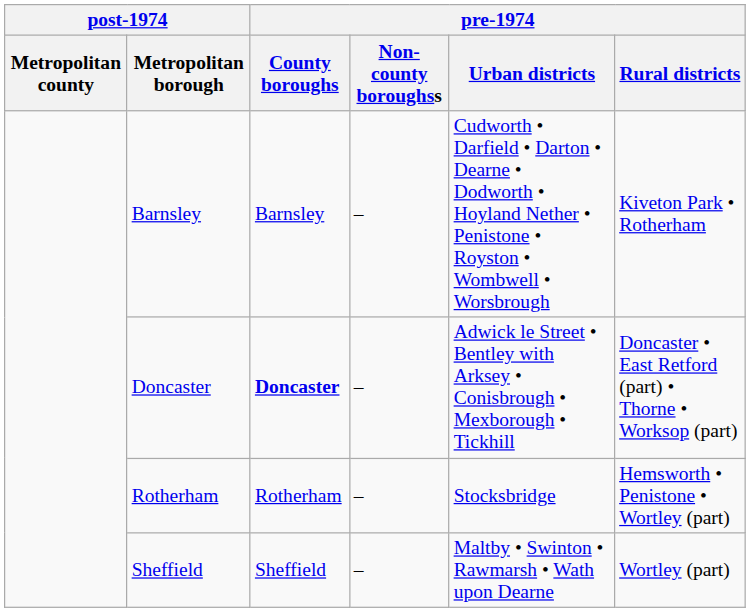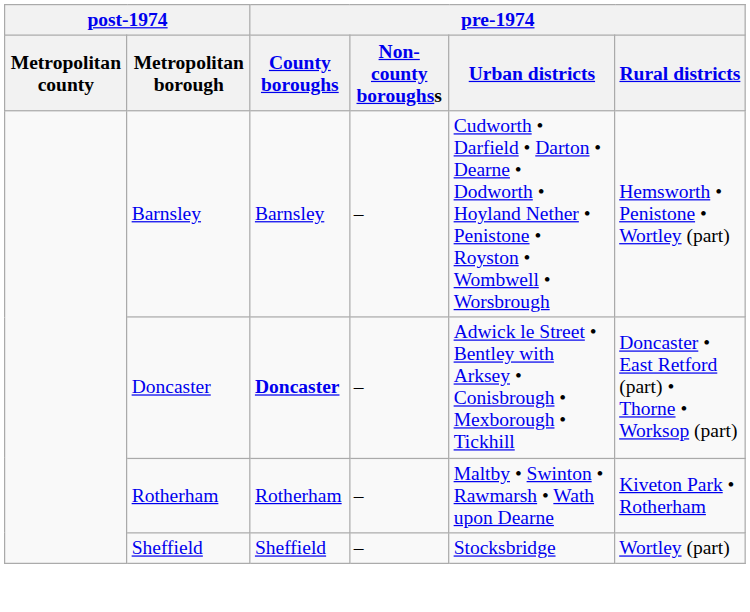(677, 213) Kiveton Park • Rotherham -> (674, 213) Hemsworth • Penistone • Wortley (part)
(505, 495) Stocksbridge -> (529, 495) Maltby • Swinton • Rawmarsh • Wath upon Dearne
(674, 495) Hemsworth • Penistone • Wortley (part) -> (677, 495) Kiveton Park • Rotherham
(529, 570) Maltby • Swinton • Rawmarsh • Wath upon Dearne -> (505, 548) Stocksbridge
